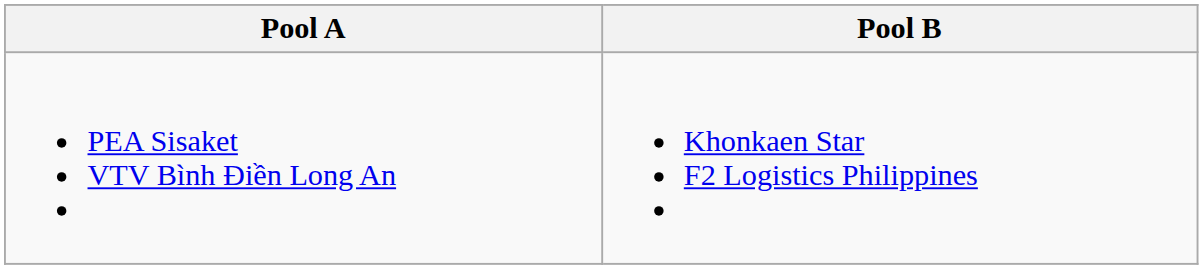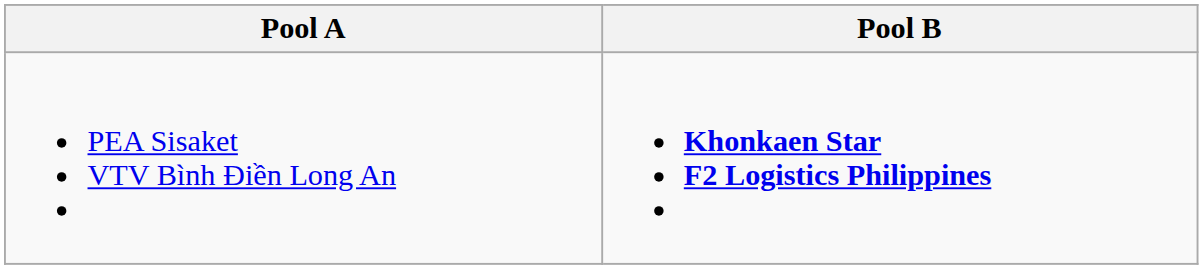(899, 175) normal -> (899, 175) bold
